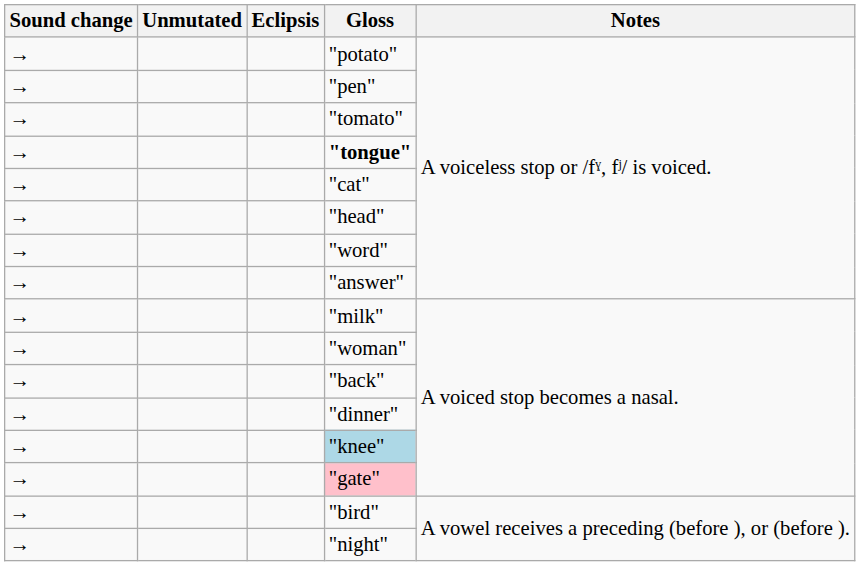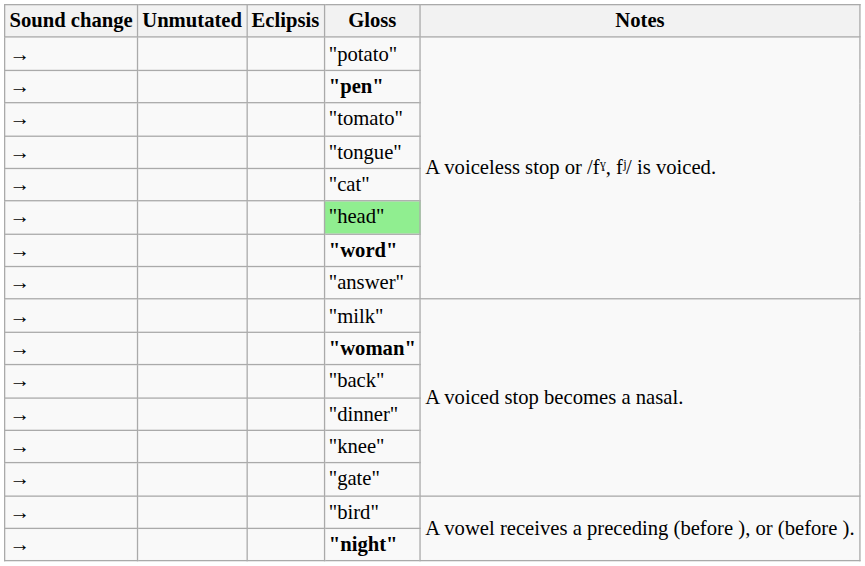(352, 86) normal -> (356, 86) bold
(370, 151) bold -> (365, 151) normal
(357, 217) no background -> (357, 217) lightgreen background
(358, 250) normal -> (363, 250) bold
(368, 348) normal -> (372, 348) bold
(357, 446) lightblue background -> (357, 446) no background
(354, 479) pink background -> (354, 479) no background
(358, 544) normal -> (363, 544) bold
